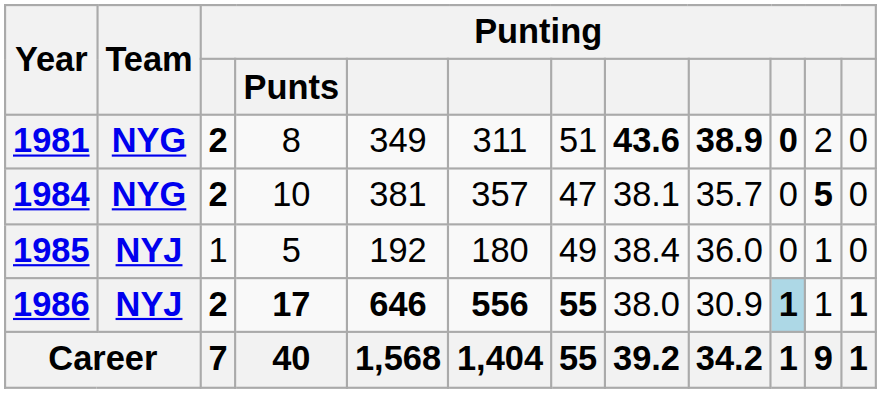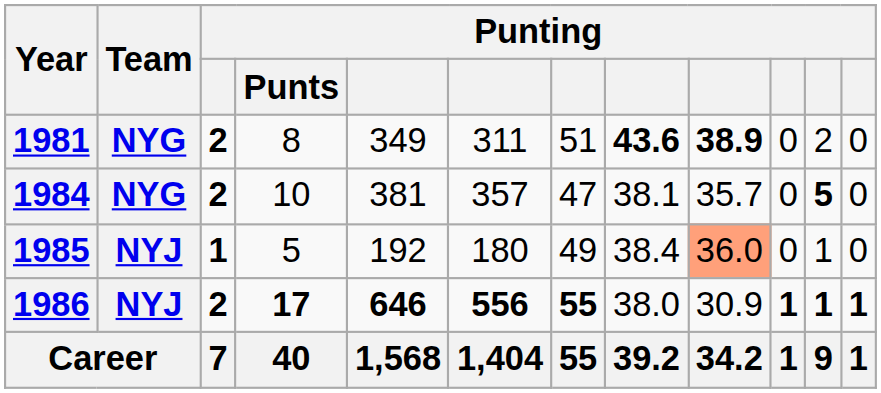(788, 140) bold -> (788, 140) normal
(218, 250) normal -> (218, 250) bold
(729, 250) no background -> (729, 250) lightsalmon background
(788, 304) lightblue background -> (788, 304) no background
(823, 304) normal -> (823, 304) bold
